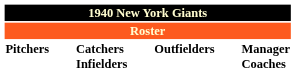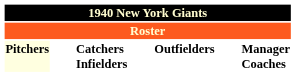(27, 49) no background -> (27, 49) lightyellow background
